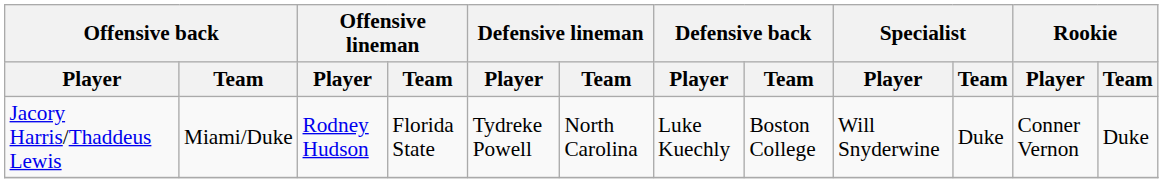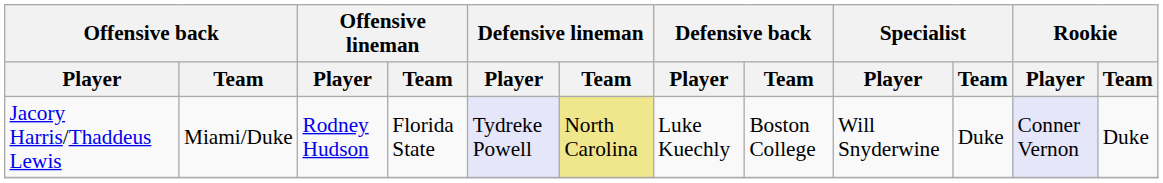(507, 136) no background -> (507, 136) lavender background
(601, 136) no background -> (601, 136) khaki background
(1049, 136) no background -> (1049, 136) lavender background
